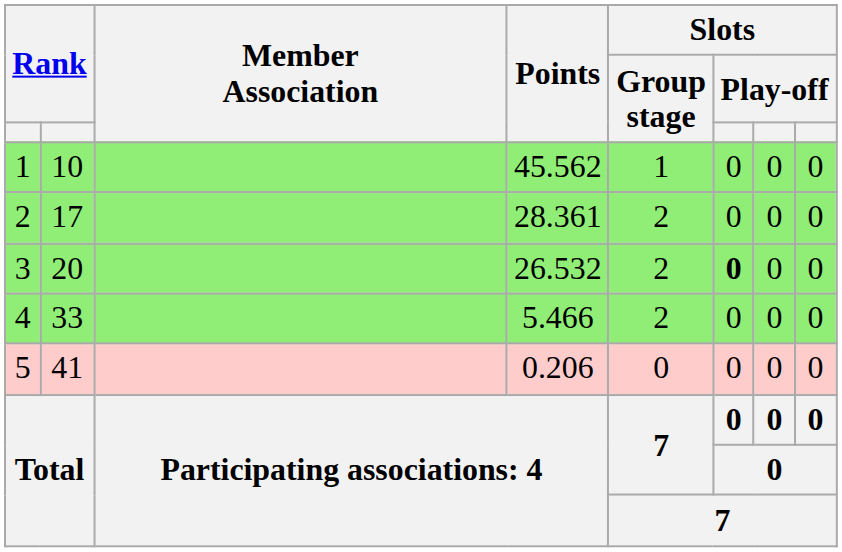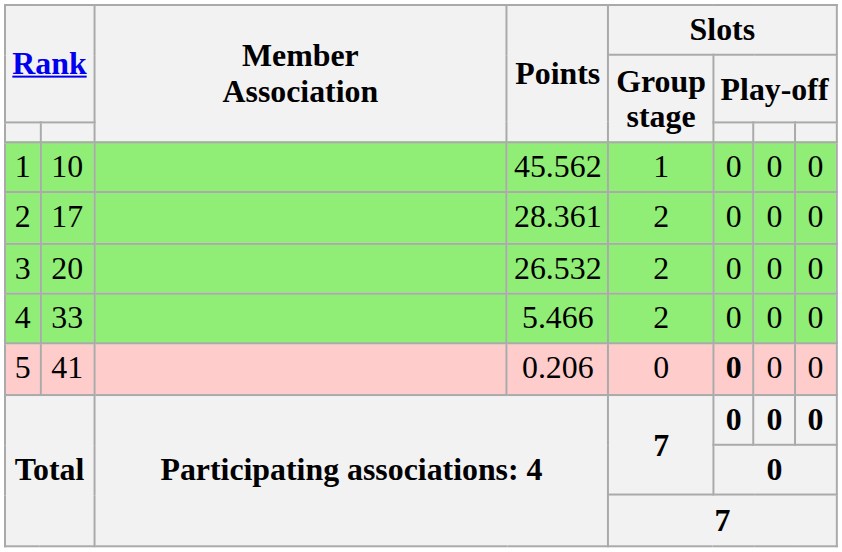(734, 267) bold -> (734, 267) normal
(734, 368) normal -> (734, 368) bold
